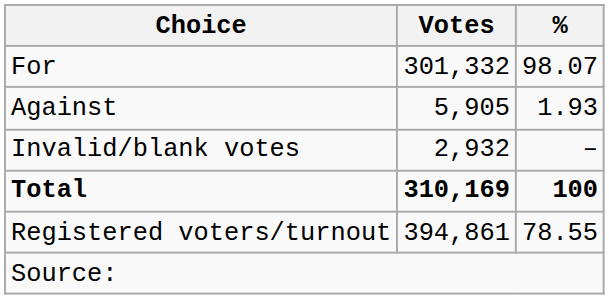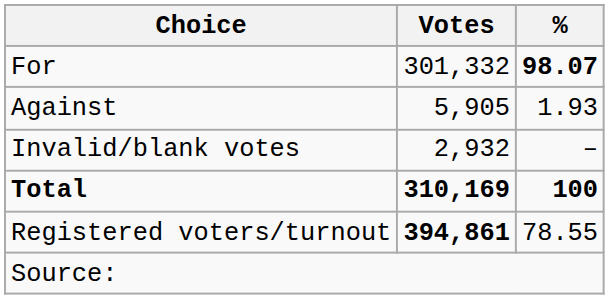(560, 67) normal -> (560, 67) bold
(457, 232) normal -> (457, 232) bold
